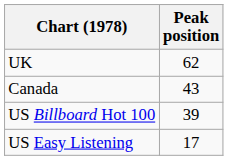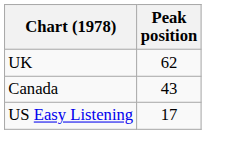- row: (82, 115)
